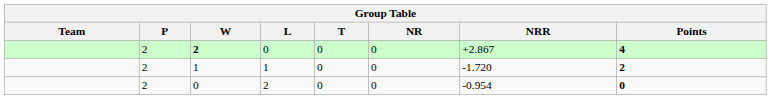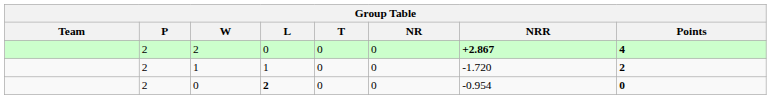(196, 49) bold -> (196, 49) normal
(478, 49) normal -> (478, 49) bold
(266, 85) normal -> (266, 85) bold
